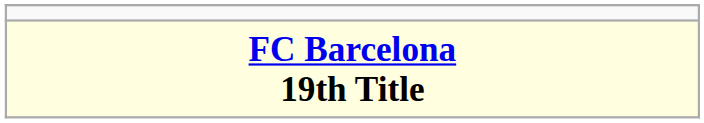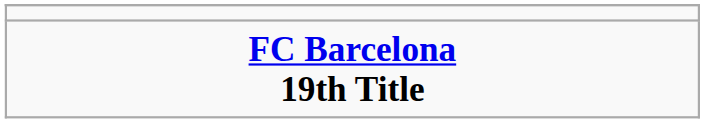(352, 68) lightyellow background -> (352, 68) no background
